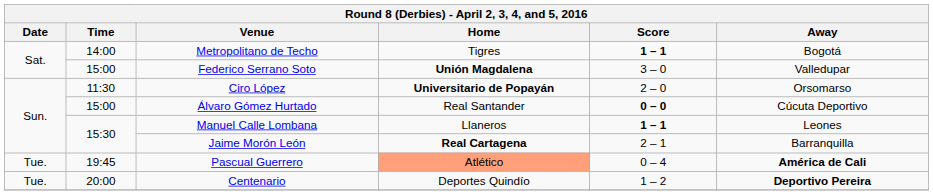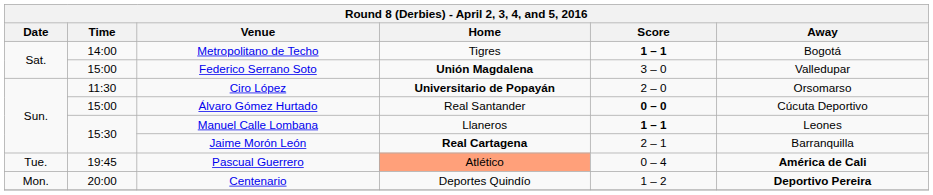(35, 181) Tue. -> (36, 181) Mon.
